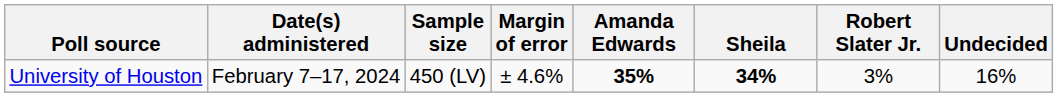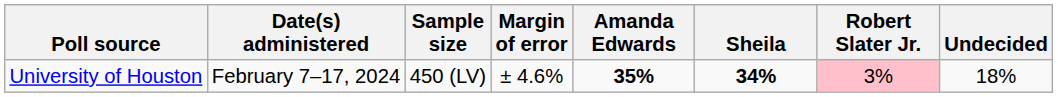(878, 76) no background -> (878, 76) pink background
(996, 76) 16% -> (996, 76) 18%
